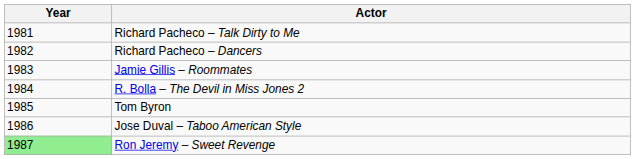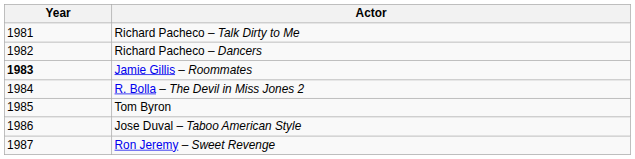(20, 70) normal -> (20, 70) bold
(20, 145) lightgreen background -> (20, 145) no background
